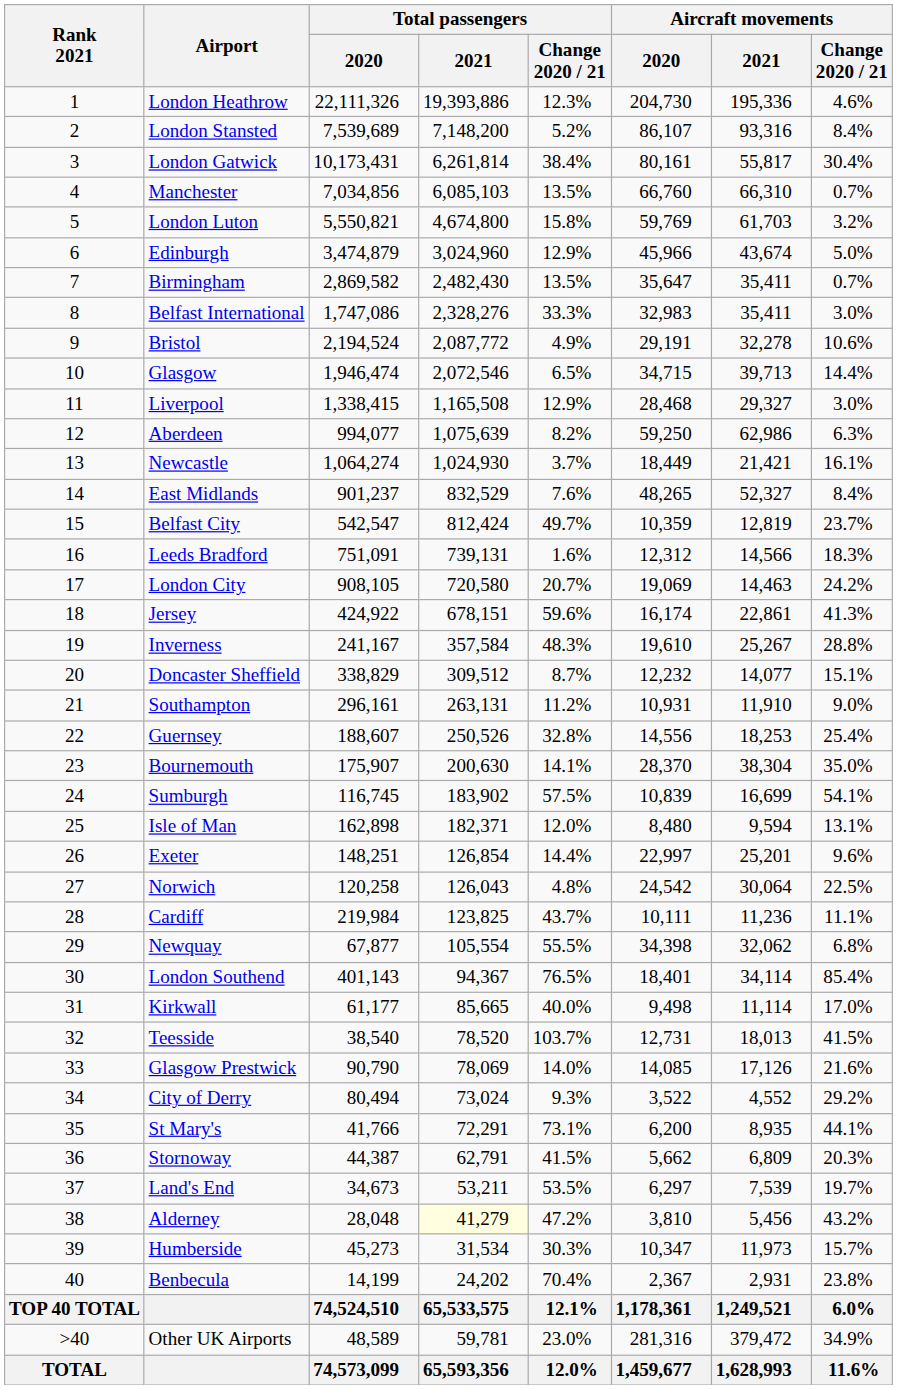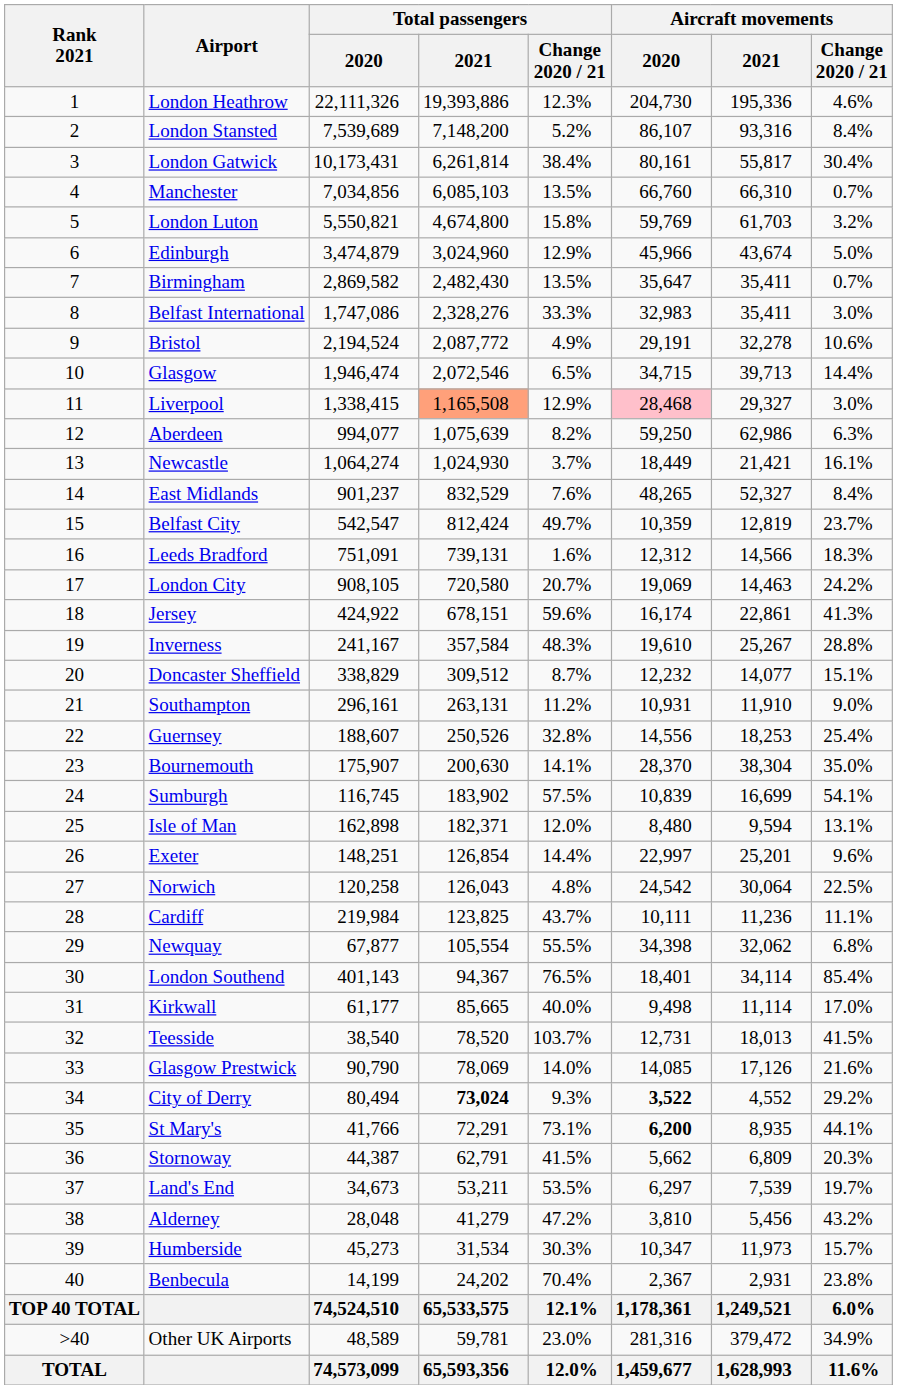(471, 403) no background -> (471, 403) lightsalmon background
(665, 403) no background -> (665, 403) pink background
(483, 1097) normal -> (483, 1097) bold
(670, 1097) normal -> (670, 1097) bold
(670, 1128) normal -> (670, 1128) bold
(483, 1218) lightyellow background -> (483, 1218) no background
